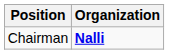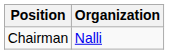(90, 38) bold -> (88, 38) normal
